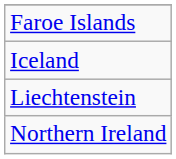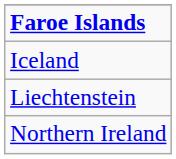(73, 23) normal -> (78, 23) bold
